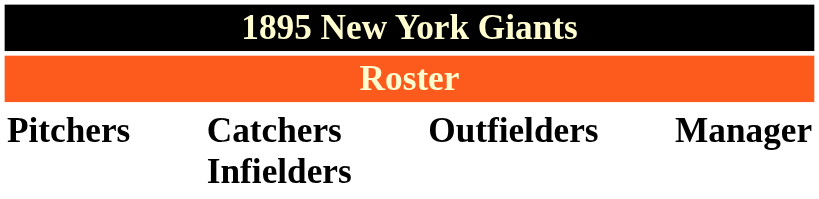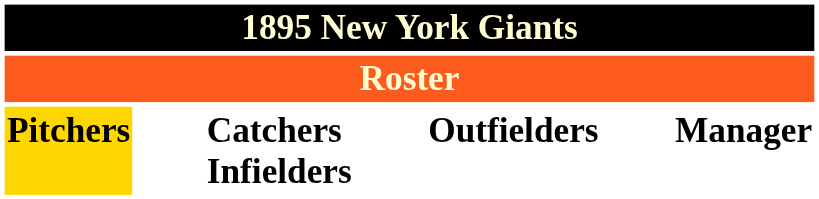(69, 129) no background -> (69, 129) gold background
